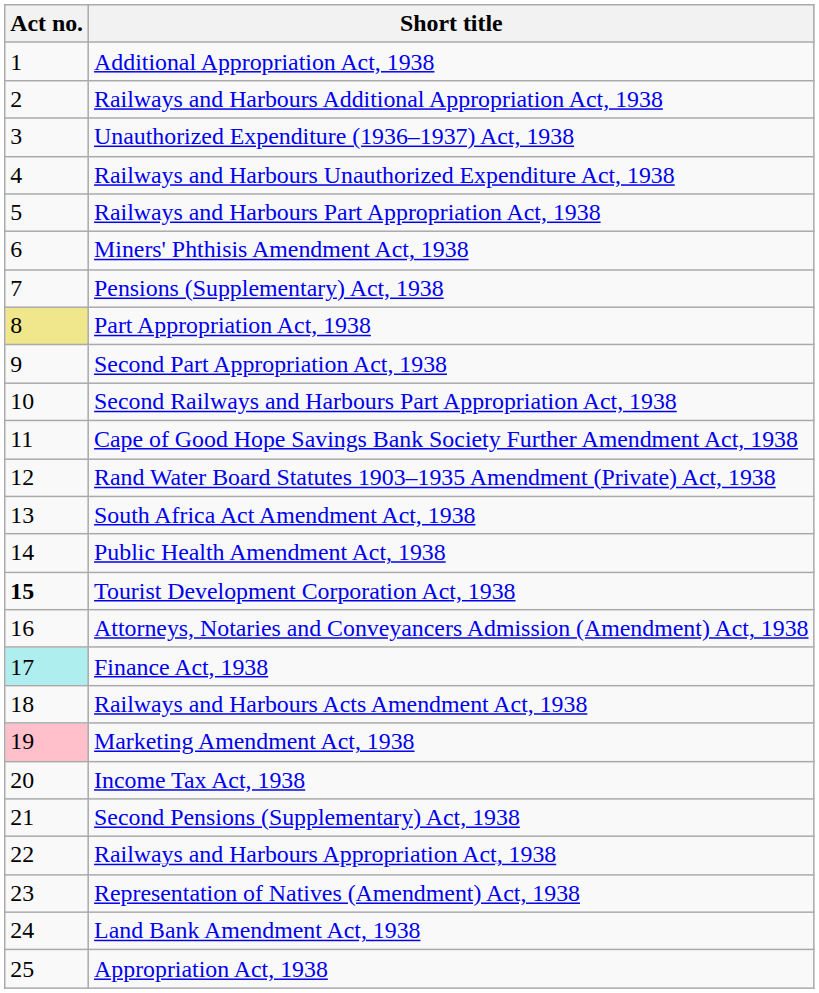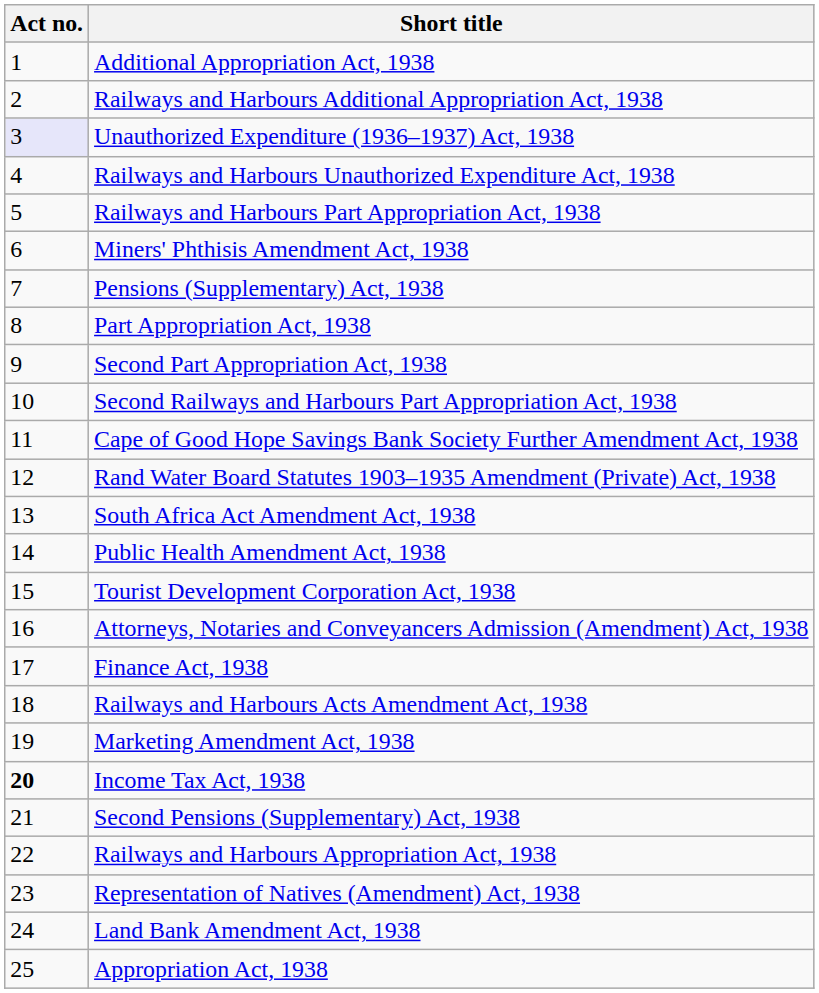(16, 136) no background -> (16, 136) lavender background
(16, 325) khaki background -> (16, 325) no background
(22, 590) bold -> (22, 590) normal
(22, 666) paleturquoise background -> (22, 666) no background
(22, 741) pink background -> (22, 741) no background
(22, 779) normal -> (22, 779) bold
